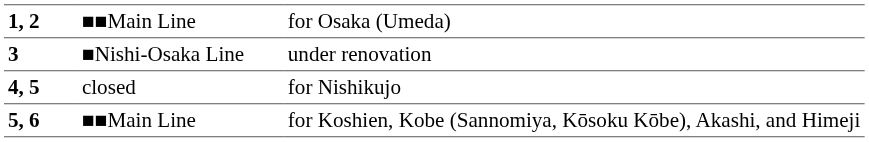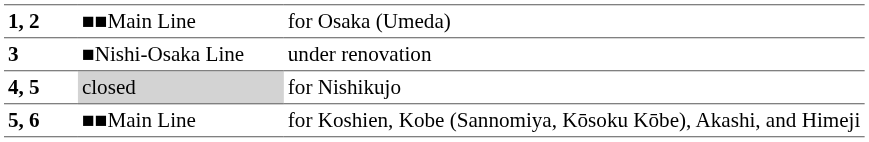(109, 87) no background -> (109, 87) lightgrey background
